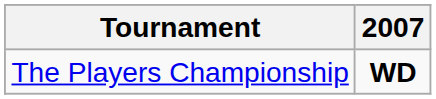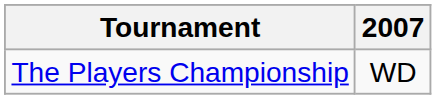(393, 72) bold -> (393, 72) normal
